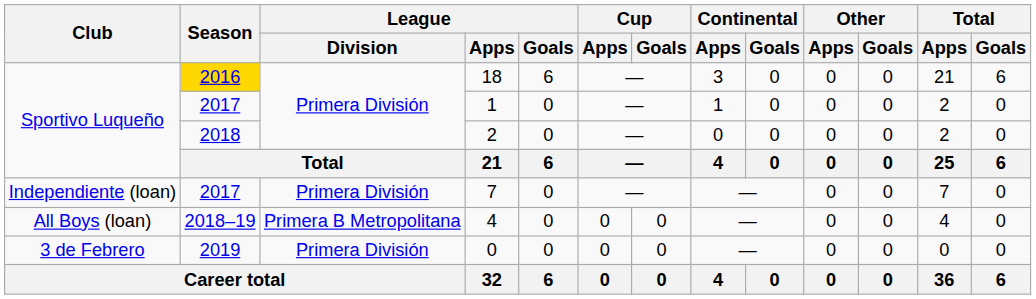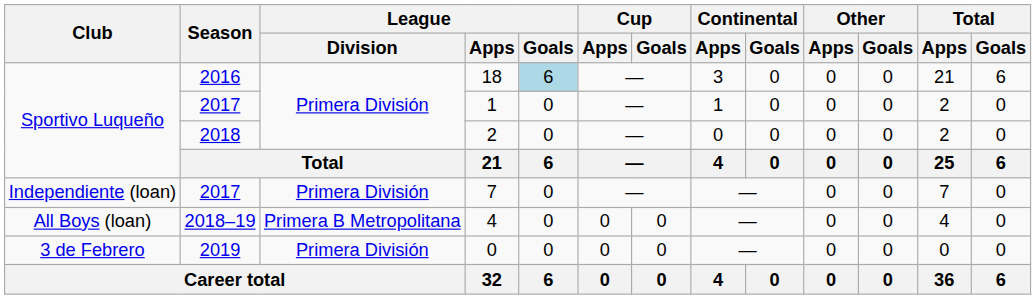(220, 76) gold background -> (220, 76) no background
(548, 76) no background -> (548, 76) lightblue background
